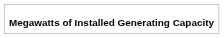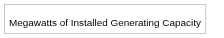(111, 23) bold -> (105, 23) normal
